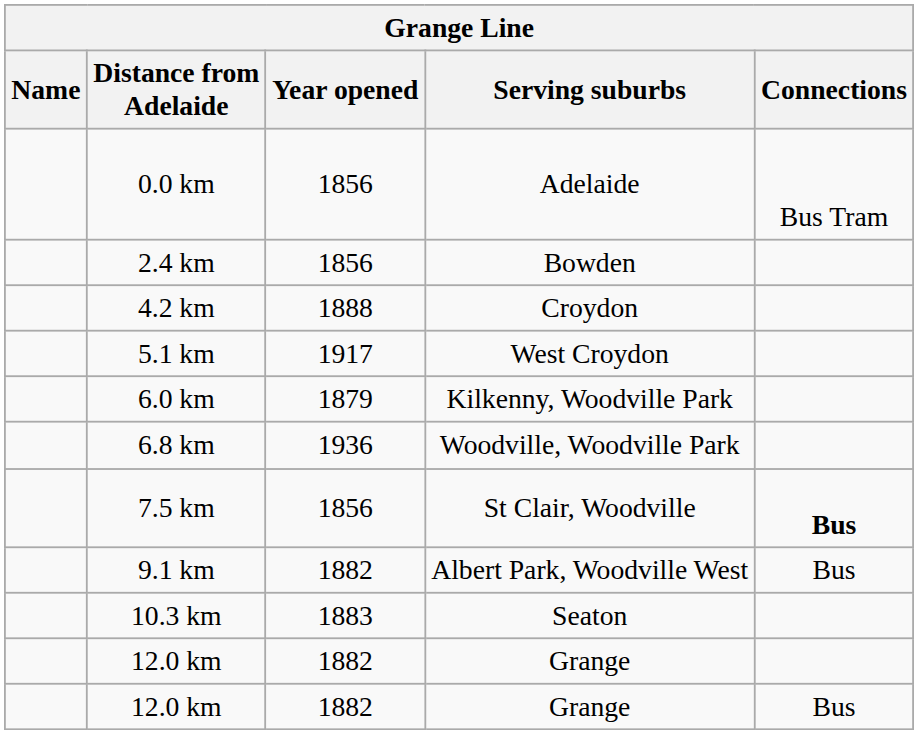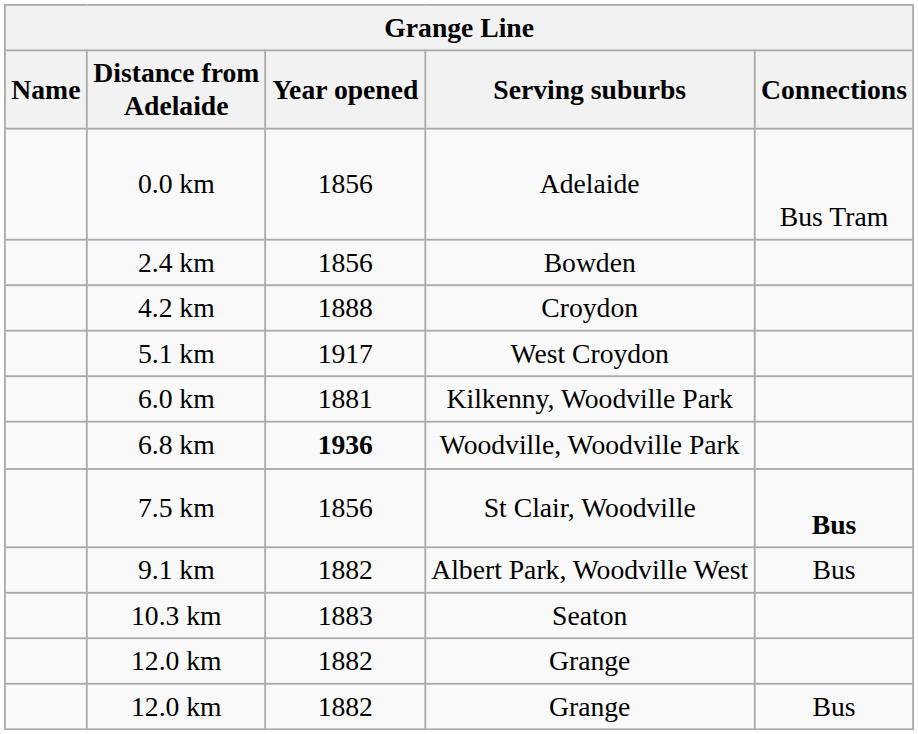(345, 399) 1879 -> (345, 399) 1881
(345, 445) normal -> (345, 445) bold
